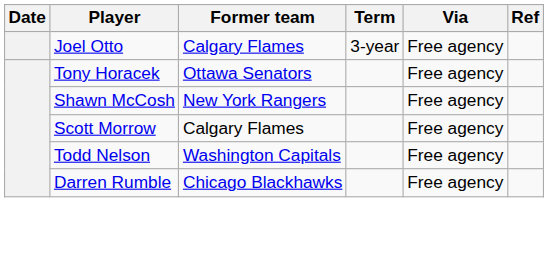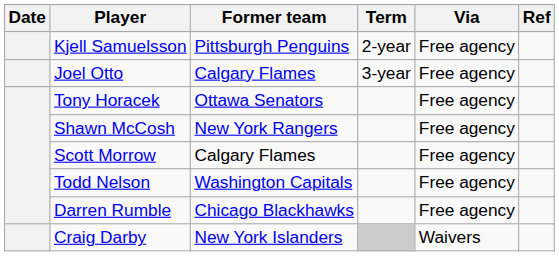+ row: (120, 45)
+ row: (100, 237)
